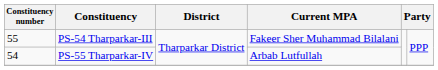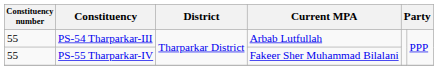(324, 38) Fakeer Sher Muhammad Bilalani -> (286, 38) Arbab Lutfullah
(13, 56) 54 -> (13, 56) 55
(286, 56) Arbab Lutfullah -> (324, 56) Fakeer Sher Muhammad Bilalani
